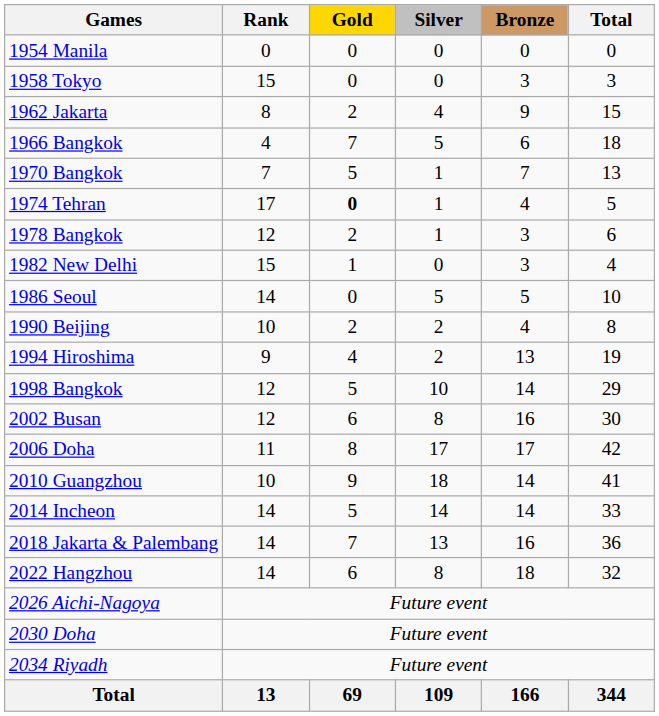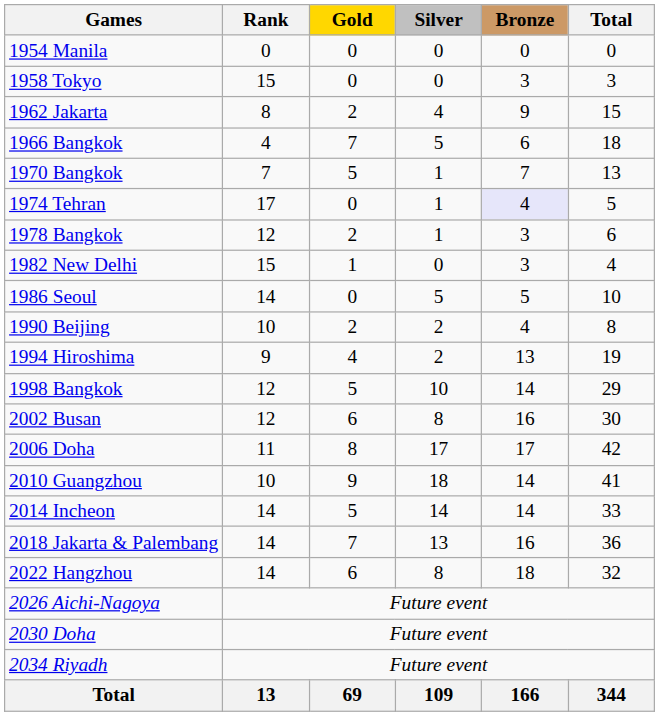(352, 204) bold -> (352, 204) normal
(525, 204) no background -> (525, 204) lavender background
